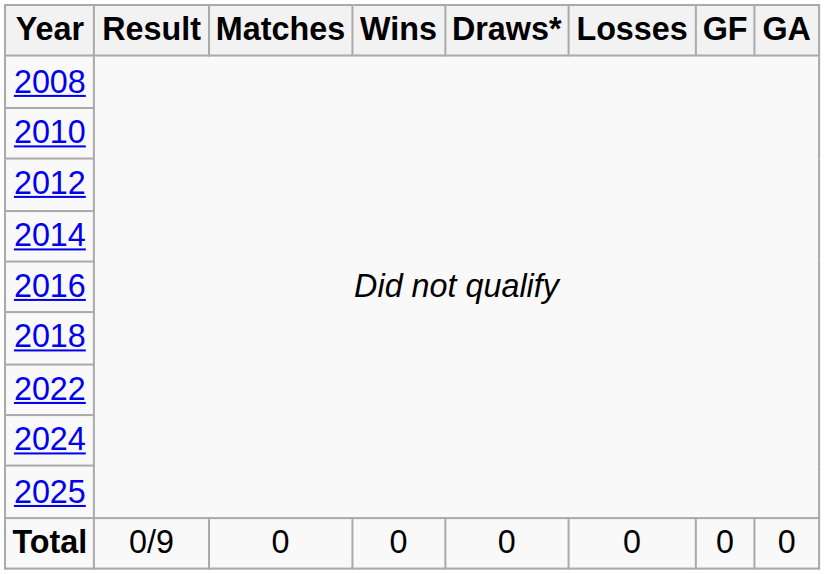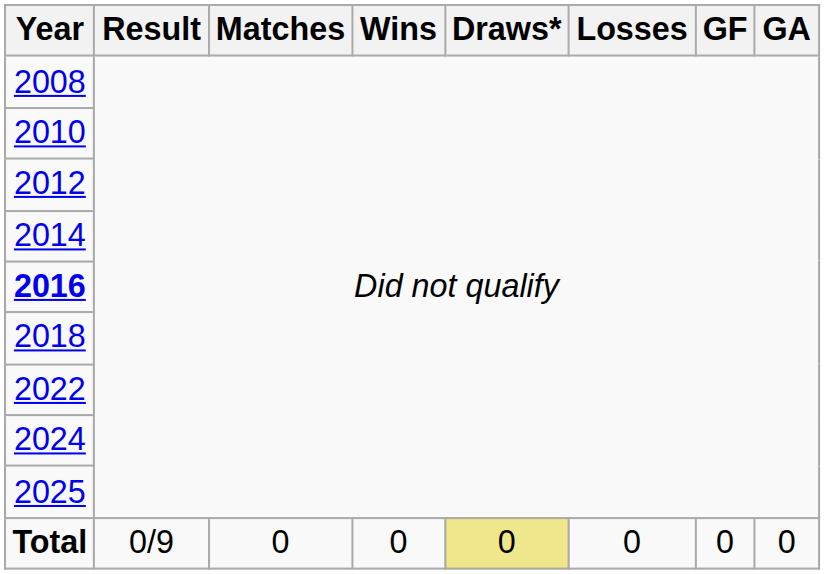(50, 286) normal -> (50, 286) bold
(507, 542) no background -> (507, 542) khaki background
